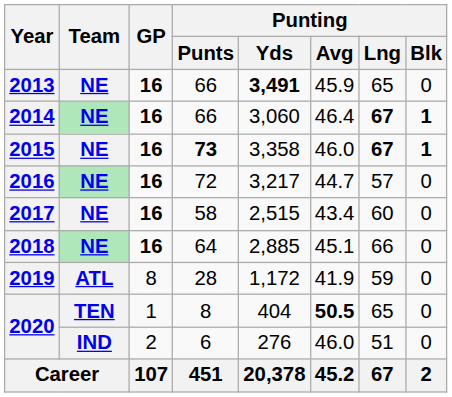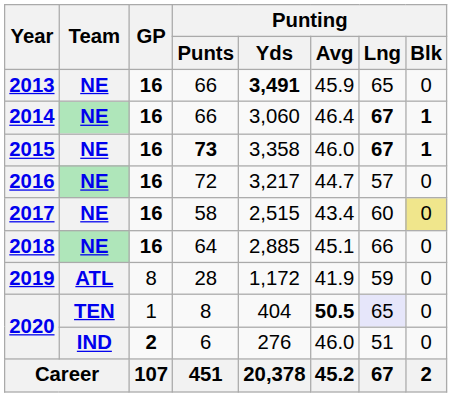(426, 213) no background -> (426, 213) khaki background
(382, 310) no background -> (382, 310) lavender background
(151, 342) normal -> (151, 342) bold
